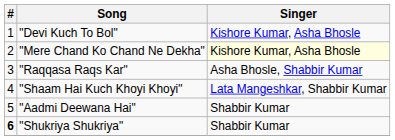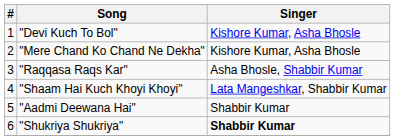(285, 51) lightyellow background -> (285, 51) no background
(10, 127) bold -> (10, 127) normal
(250, 127) normal -> (253, 127) bold
